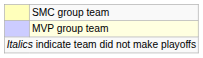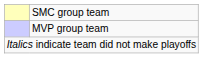(70, 28) lightyellow background -> (70, 28) no background
